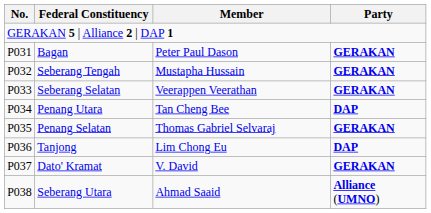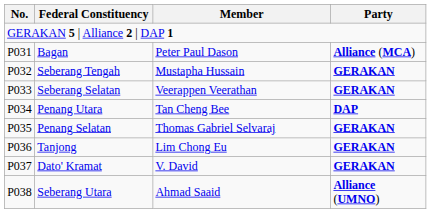(364, 52) GERAKAN -> (374, 52) Alliance (MCA)
(346, 147) DAP -> (364, 147) GERAKAN
